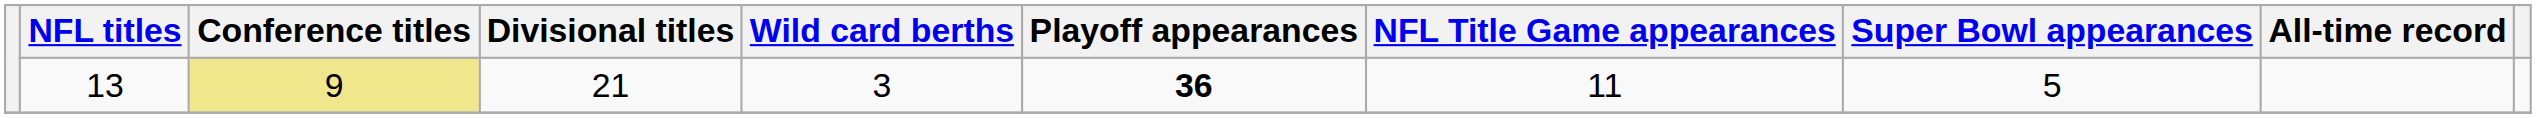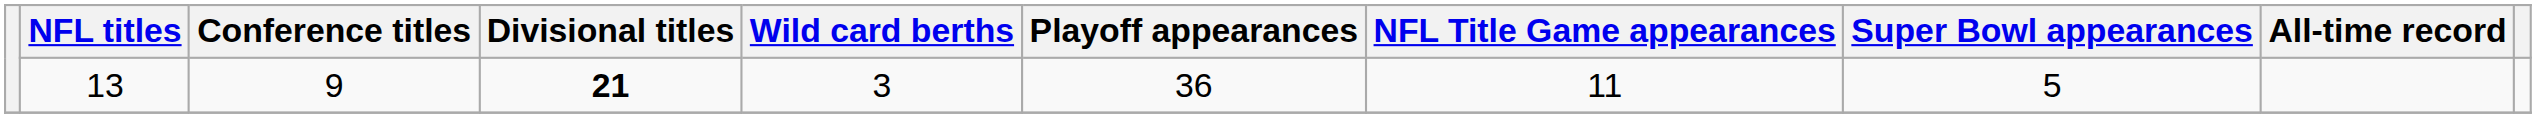(334, 84) khaki background -> (334, 84) no background
(610, 84) normal -> (610, 84) bold
(1194, 84) bold -> (1194, 84) normal
